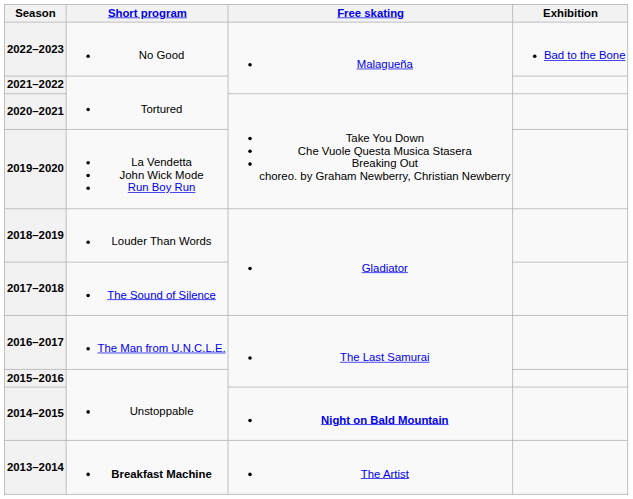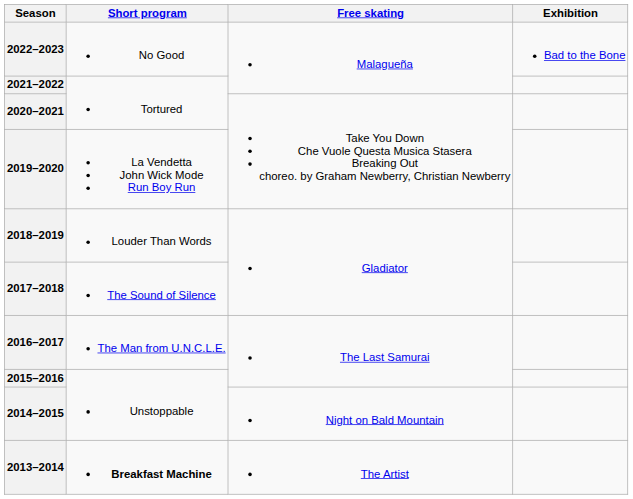(371, 420) bold -> (371, 420) normal
